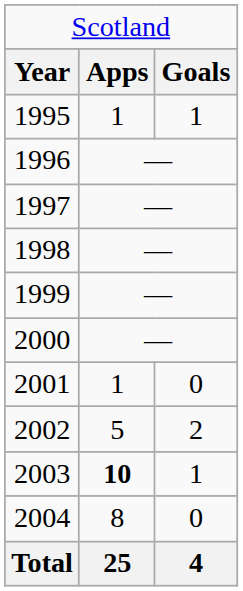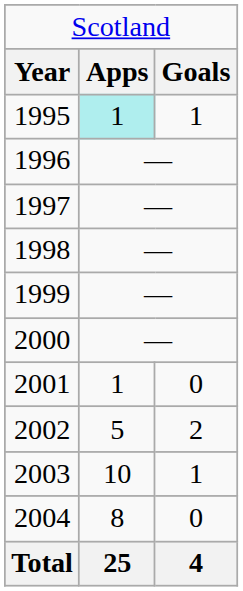(117, 116) no background -> (117, 116) paleturquoise background
(117, 473) bold -> (117, 473) normal
